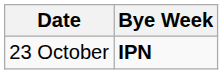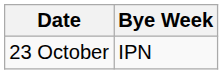(135, 52) bold -> (135, 52) normal
